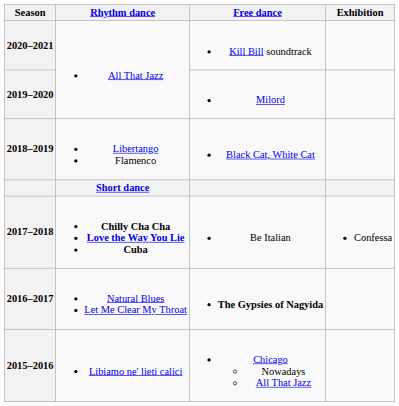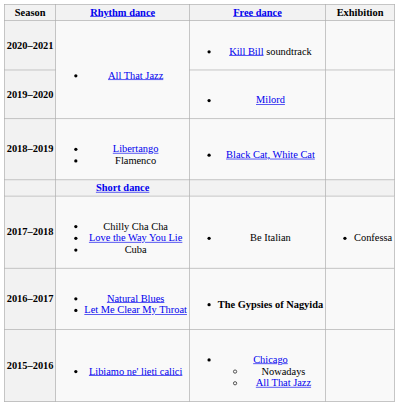(123, 238) bold -> (123, 238) normal
